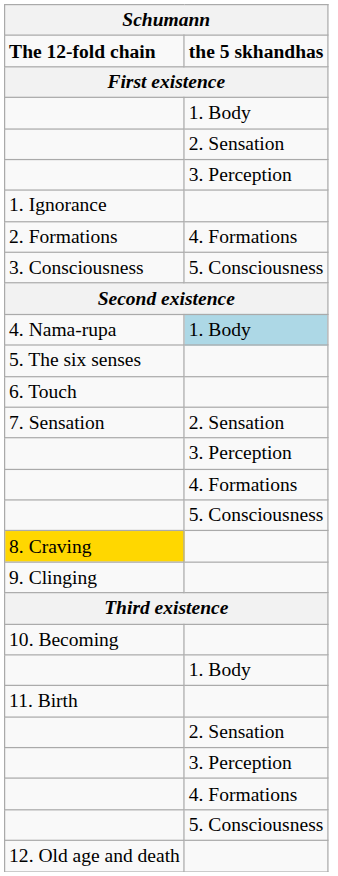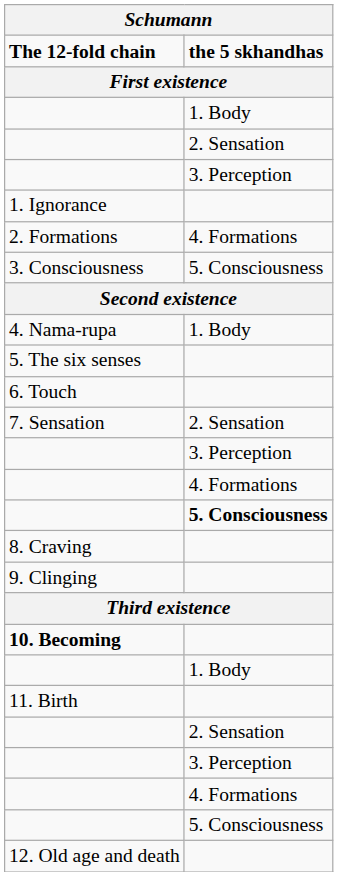(220, 329) lightblue background -> (220, 329) no background
(256, 515) normal -> (258, 515) bold
(50, 546) gold background -> (50, 546) no background
(64, 639) normal -> (65, 639) bold
